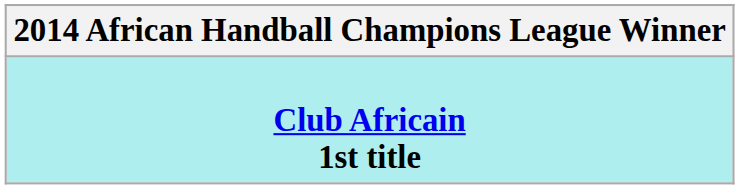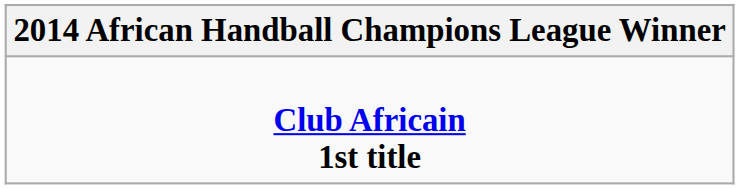(370, 137) paleturquoise background -> (370, 137) no background
